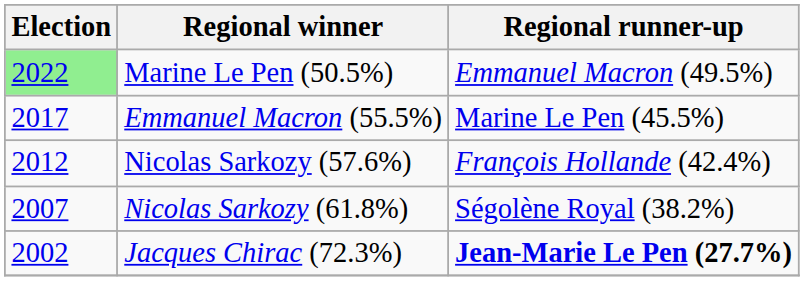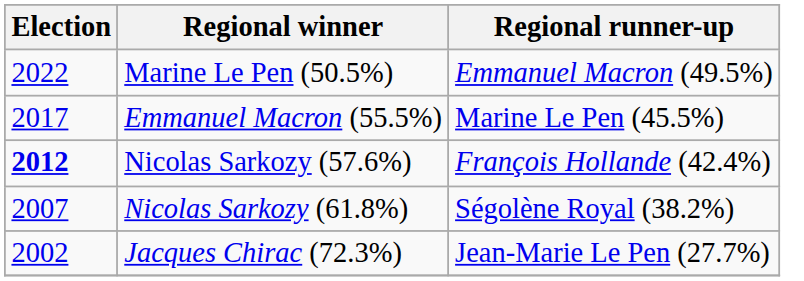(40, 72) lightgreen background -> (40, 72) no background
(40, 162) normal -> (40, 162) bold
(624, 252) bold -> (612, 252) normal
